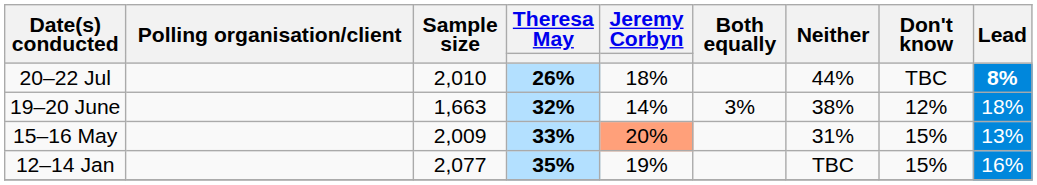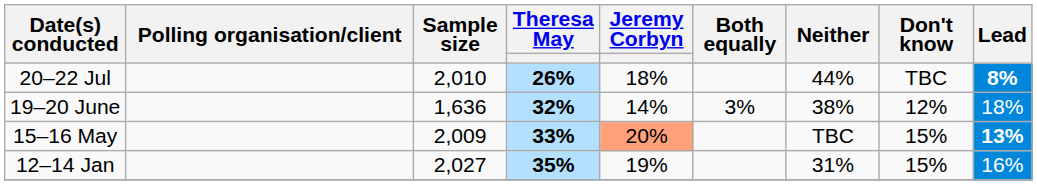(460, 107) 1,663 -> (460, 107) 1,636
(833, 136) 31% -> (833, 136) TBC
(1002, 136) normal -> (1002, 136) bold
(460, 165) 2,077 -> (460, 165) 2,027
(833, 165) TBC -> (833, 165) 31%
